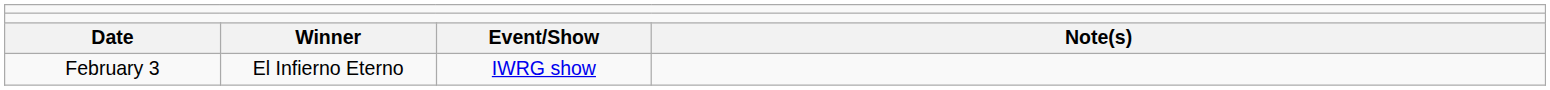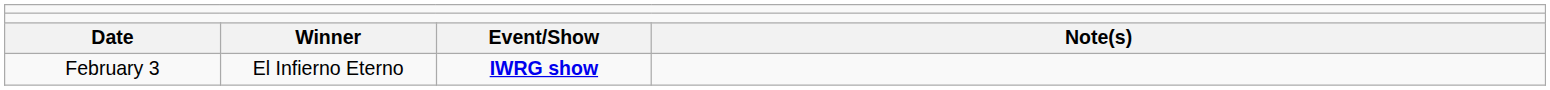(544, 68) normal -> (544, 68) bold
